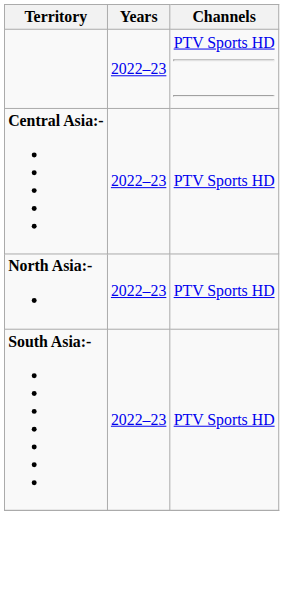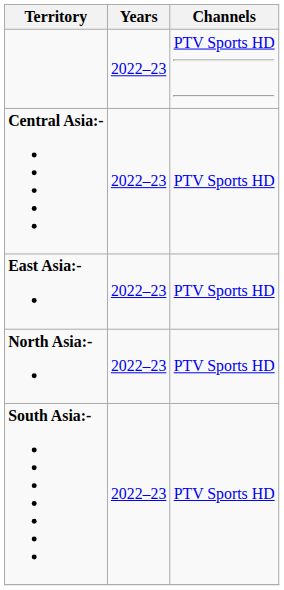+ row: (56, 283)
